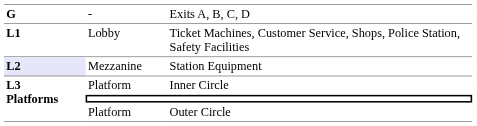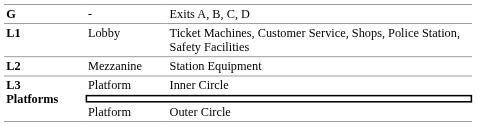(13, 66) lavender background -> (13, 66) no background
